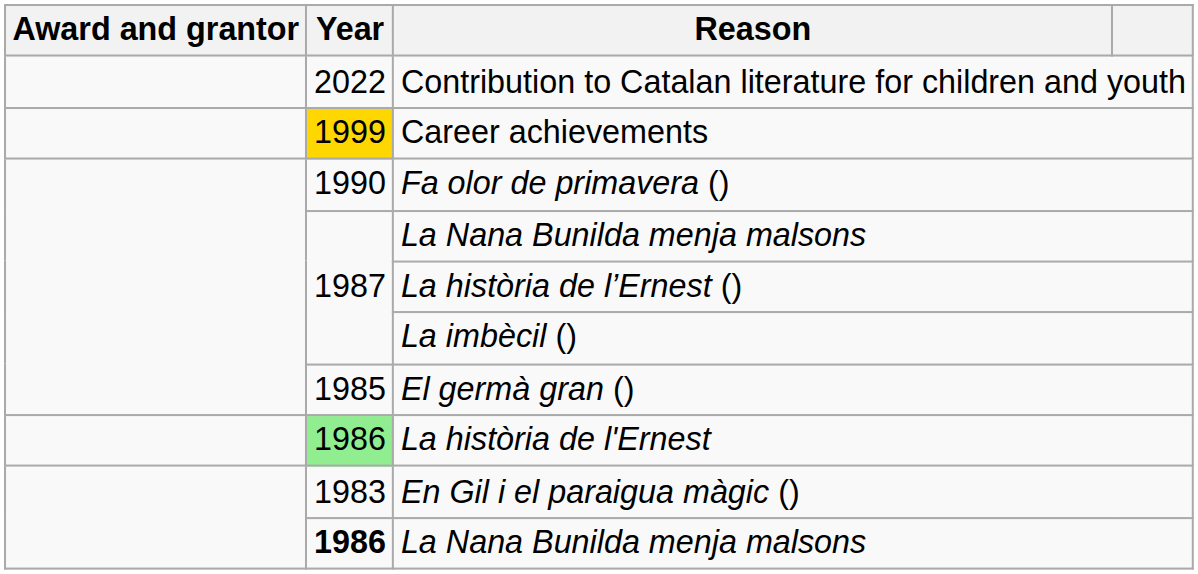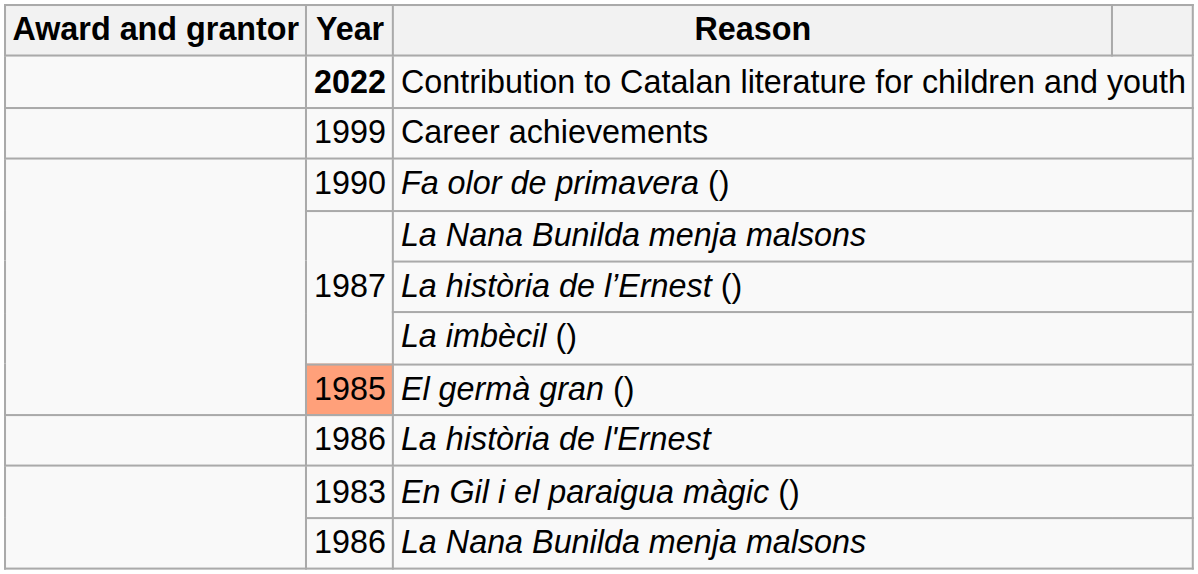(350, 81) normal -> (350, 81) bold
(350, 132) gold background -> (350, 132) no background
(350, 388) no background -> (350, 388) lightsalmon background
(350, 440) lightgreen background -> (350, 440) no background
(350, 542) bold -> (350, 542) normal
